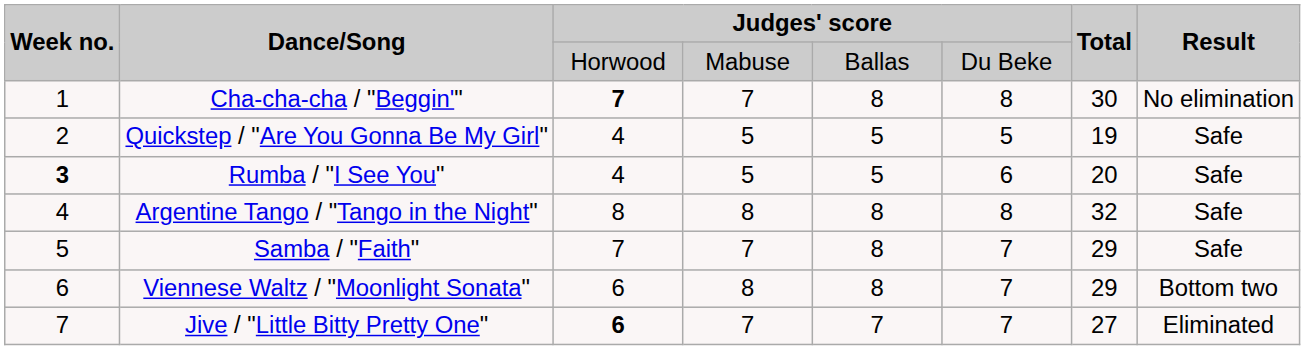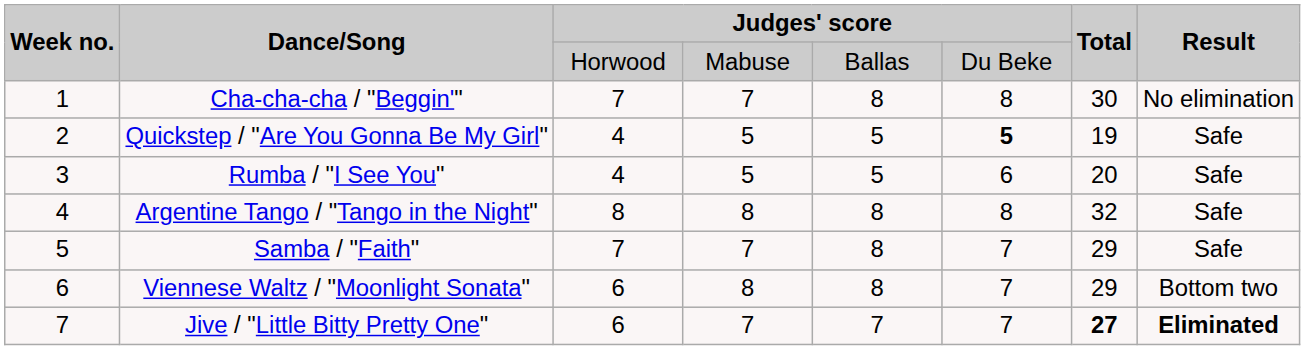(618, 99) bold -> (618, 99) normal
(1006, 136) normal -> (1006, 136) bold
(62, 174) bold -> (62, 174) normal
(618, 325) bold -> (618, 325) normal
(1104, 325) normal -> (1104, 325) bold
(1218, 325) normal -> (1218, 325) bold
